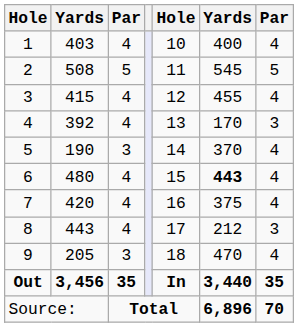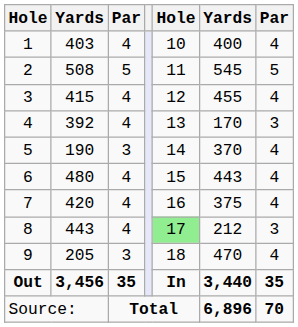(228, 177) bold -> (228, 177) normal
(176, 230) no background -> (176, 230) lightgreen background
